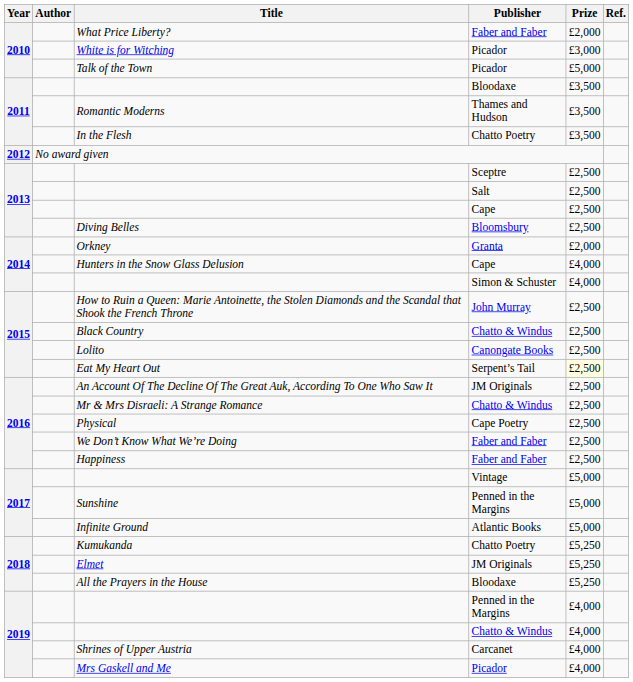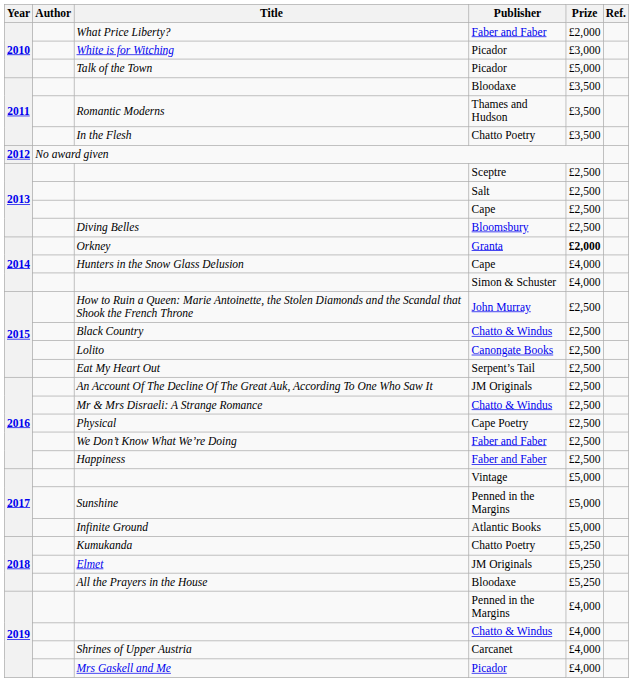(585, 245) normal -> (585, 245) bold
(585, 368) lightyellow background -> (585, 368) no background
